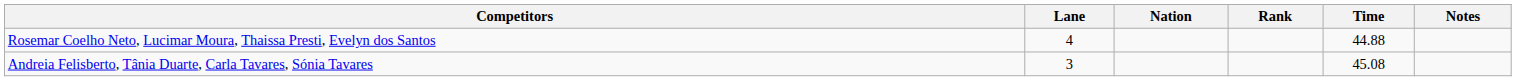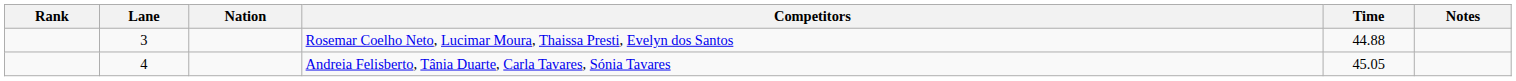columns swapped: (1275, 16) <-> (515, 16)
(1069, 40) 4 -> (144, 40) 3
(1069, 64) 3 -> (144, 64) 4
(1369, 64) 45.08 -> (1369, 64) 45.05
